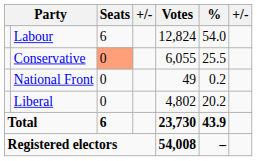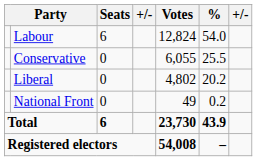(103, 58) lightsalmon background -> (103, 58) no background
rows swapped: (33, 101) <-> (54, 79)
